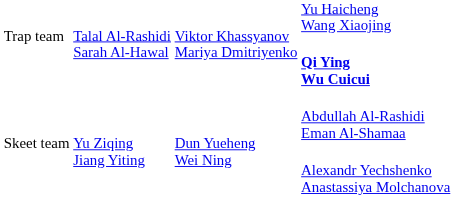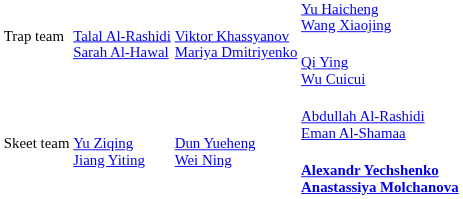(336, 71) bold -> (333, 71) normal
(376, 179) normal -> (380, 179) bold
